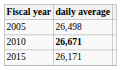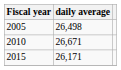(69, 42) bold -> (69, 42) normal
